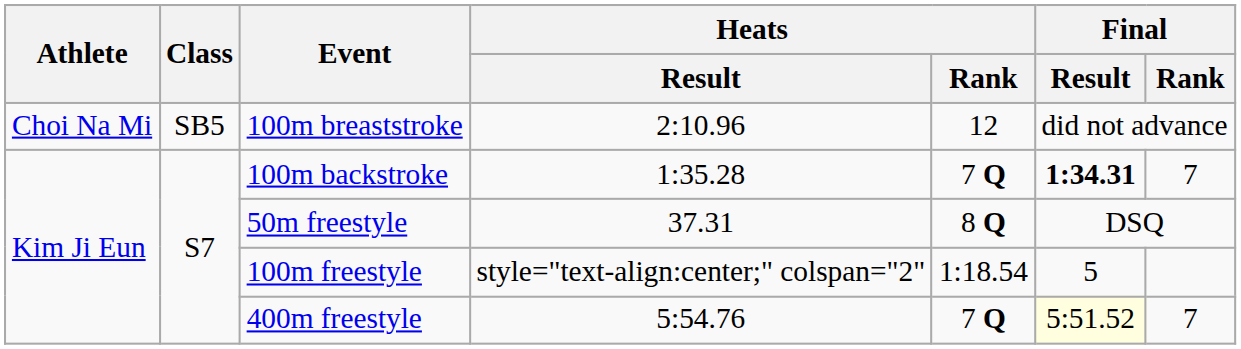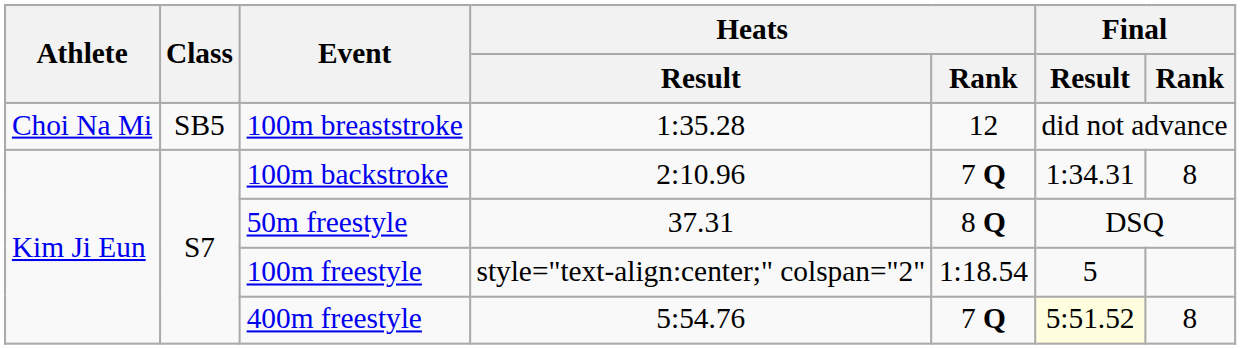(701, 126) 2:10.96 -> (701, 126) 1:35.28
(701, 174) 1:35.28 -> (701, 174) 2:10.96
(1090, 174) bold -> (1090, 174) normal
(1190, 174) 7 -> (1190, 174) 8
(1190, 319) 7 -> (1190, 319) 8
